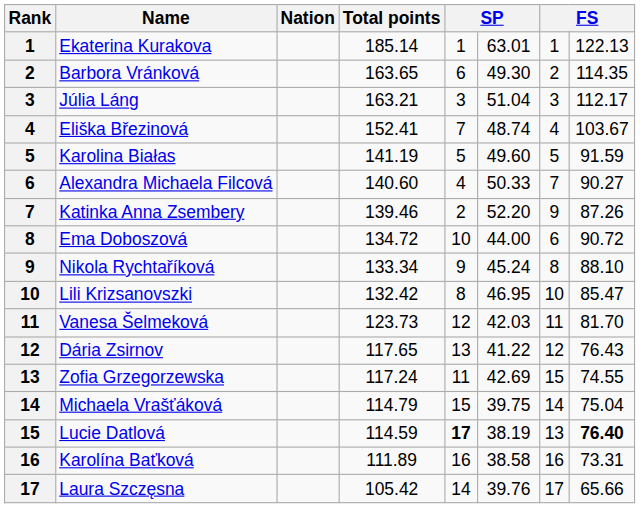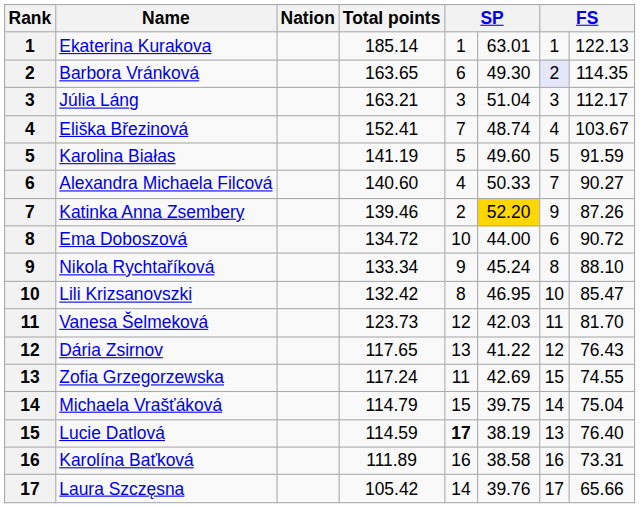(554, 73) no background -> (554, 73) lavender background
(509, 211) no background -> (509, 211) gold background
(602, 433) bold -> (602, 433) normal
